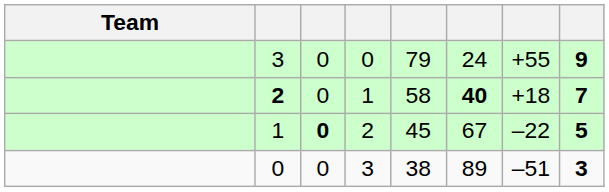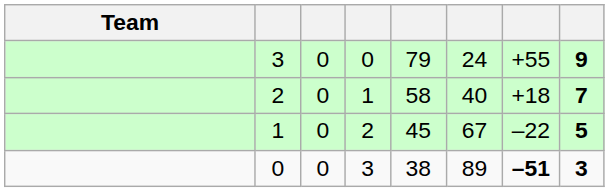(278, 95) bold -> (278, 95) normal
(475, 95) bold -> (475, 95) normal
(323, 131) bold -> (323, 131) normal
(531, 167) normal -> (531, 167) bold
